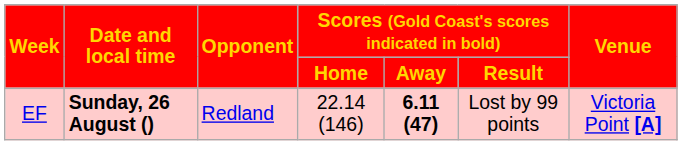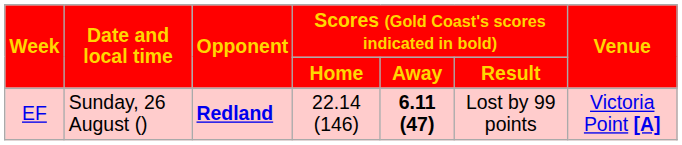(119, 114) bold -> (117, 114) normal
(238, 114) normal -> (235, 114) bold
